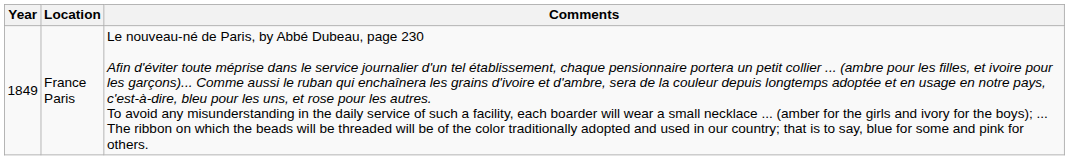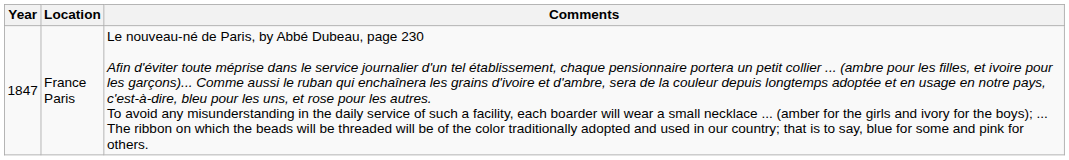(23, 90) 1849 -> (23, 90) 1847
